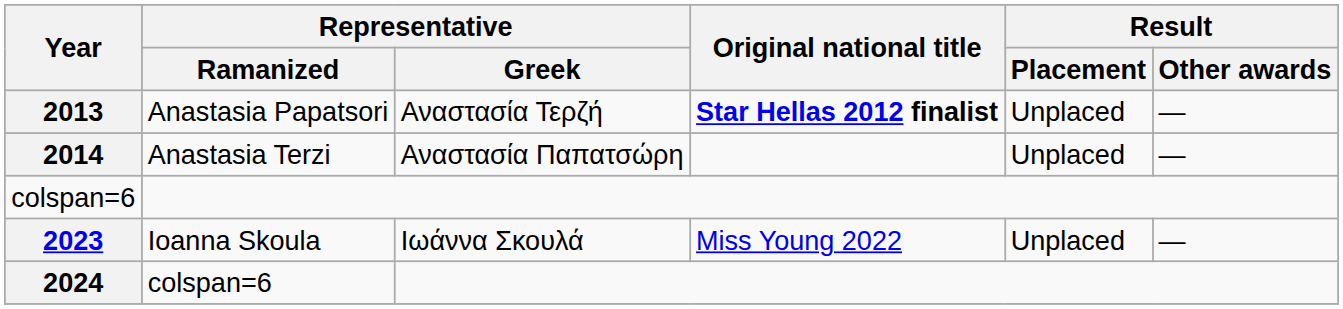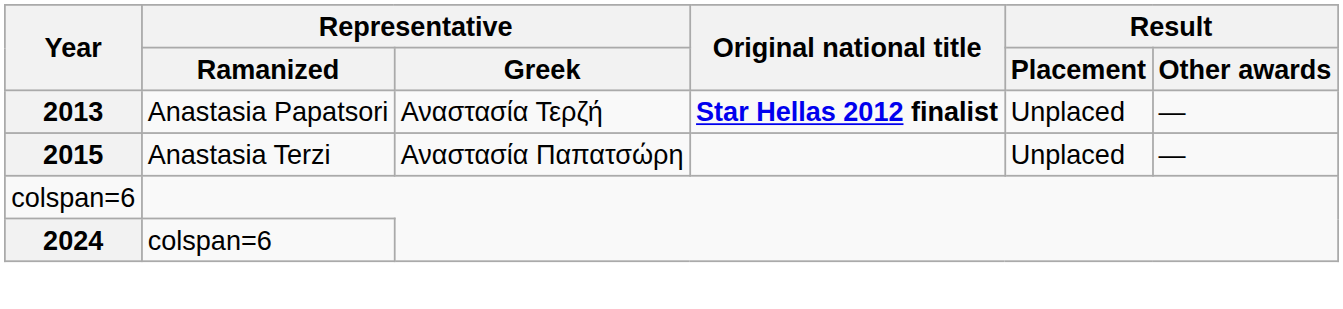(73, 155) 2014 -> (73, 155) 2015
- row: (234, 241)
